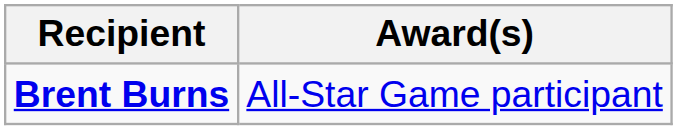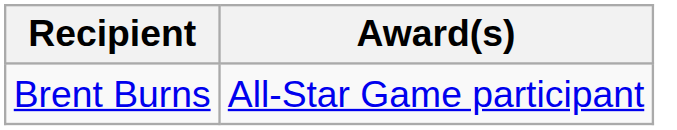(121, 93) bold -> (112, 93) normal
